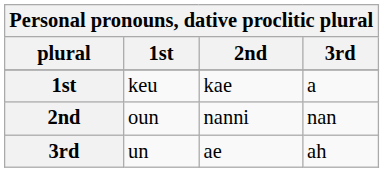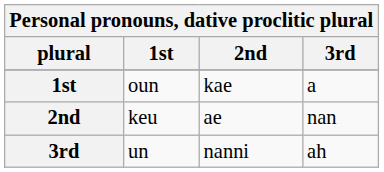(143, 85) keu -> (143, 85) oun
(143, 118) oun -> (143, 118) keu
(226, 118) nanni -> (213, 118) ae
(213, 150) ae -> (226, 150) nanni
